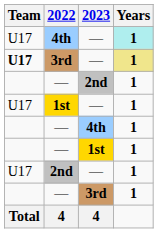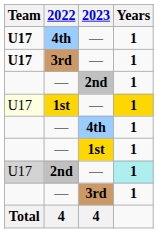(20, 37) normal -> (20, 37) bold
(133, 37) paleturquoise background -> (133, 37) no background
(133, 60) khaki background -> (133, 60) no background
(20, 104) no background -> (20, 104) lightyellow background
(133, 104) no background -> (133, 104) gold background
(20, 171) no background -> (20, 171) lightgrey background
(133, 171) no background -> (133, 171) paleturquoise background
